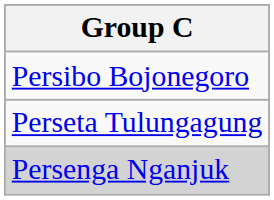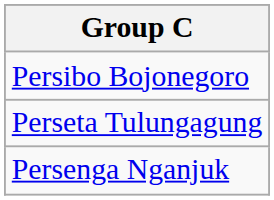(120, 169) lightgrey background -> (120, 169) no background
